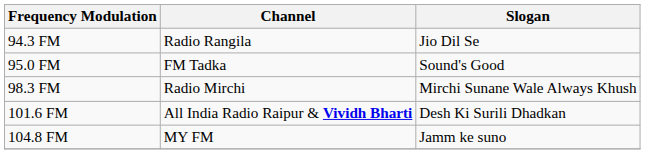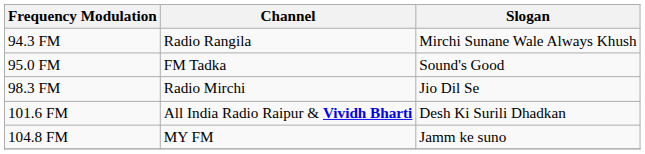(449, 40) Jio Dil Se -> (528, 40) Mirchi Sunane Wale Always Khush
(528, 88) Mirchi Sunane Wale Always Khush -> (449, 88) Jio Dil Se
